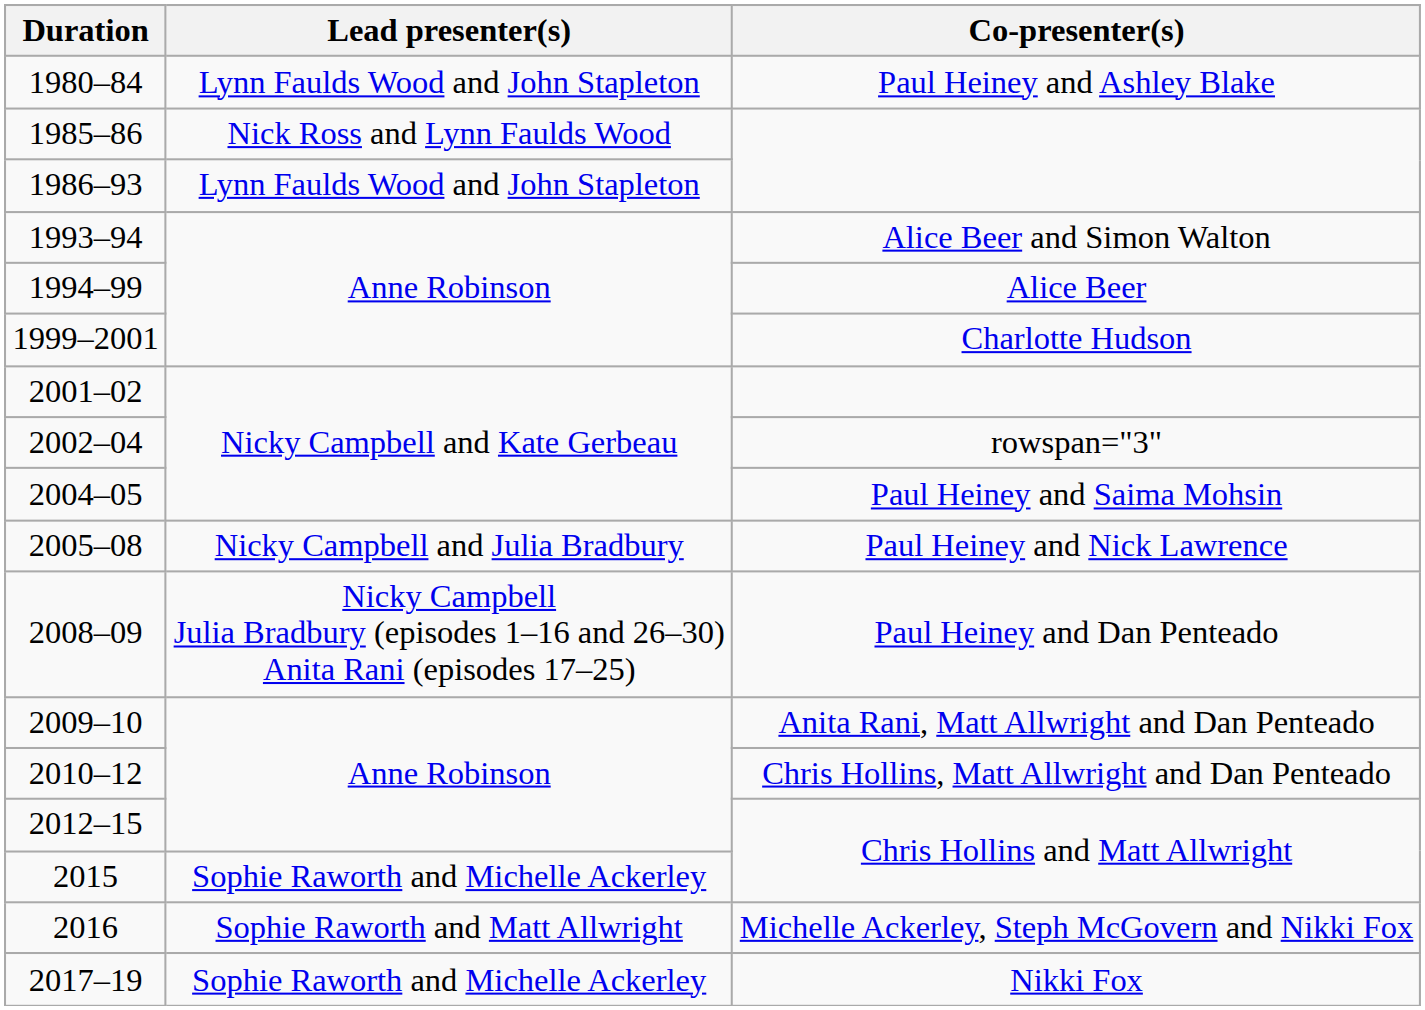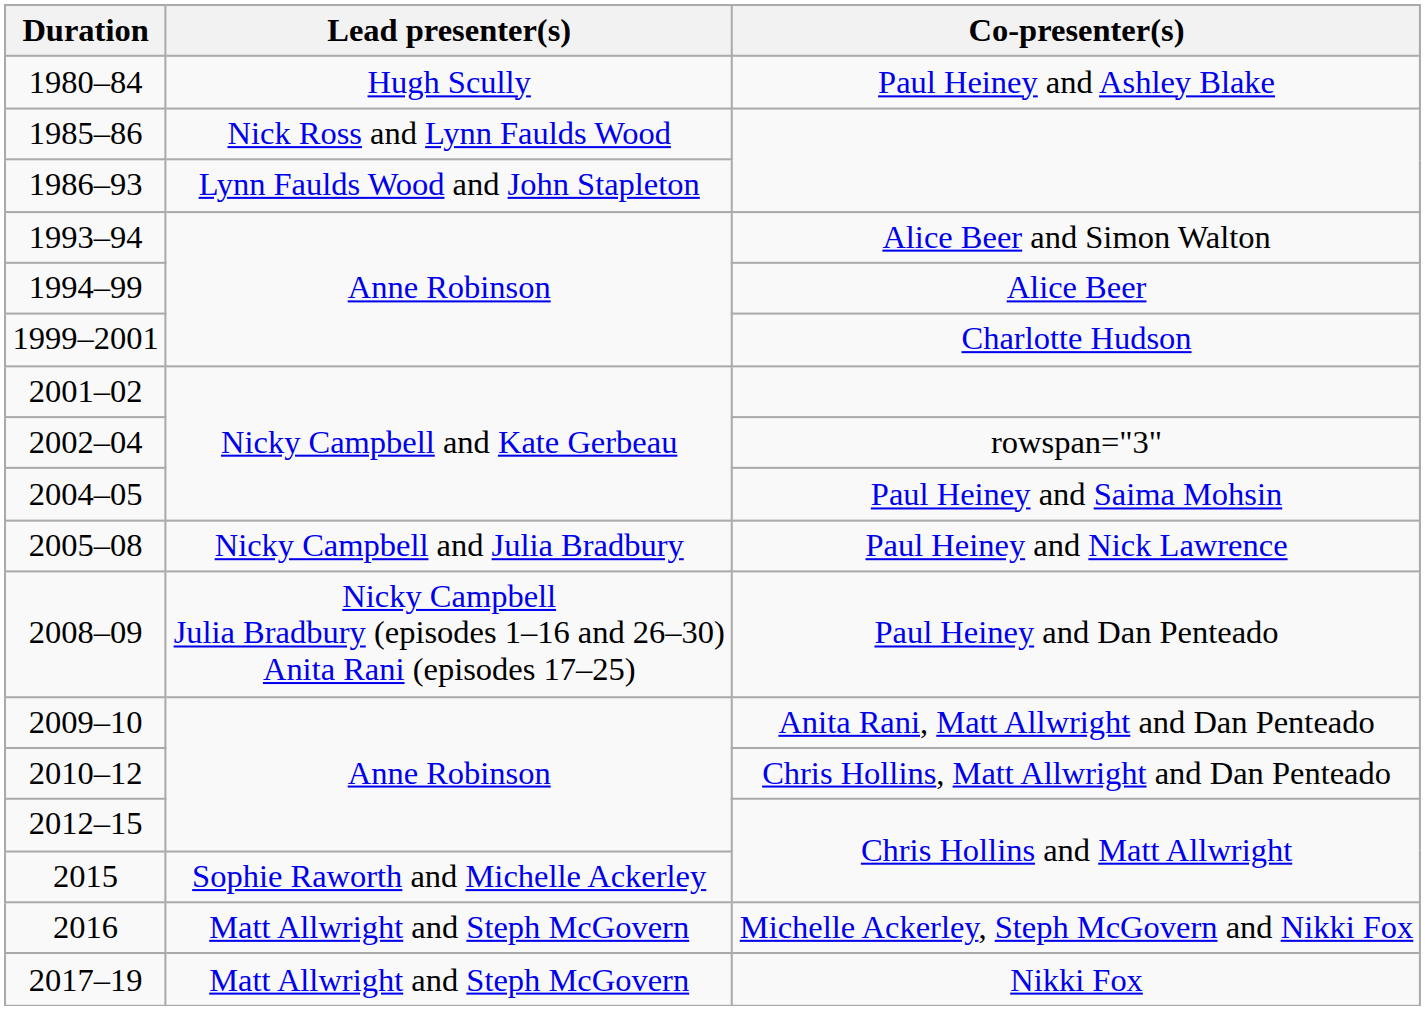(449, 81) Lynn Faulds Wood and John Stapleton -> (449, 81) Hugh Scully
(449, 927) Sophie Raworth and Matt Allwright -> (449, 927) Matt Allwright and Steph McGovern
(449, 979) Sophie Raworth and Michelle Ackerley -> (449, 979) Matt Allwright and Steph McGovern
